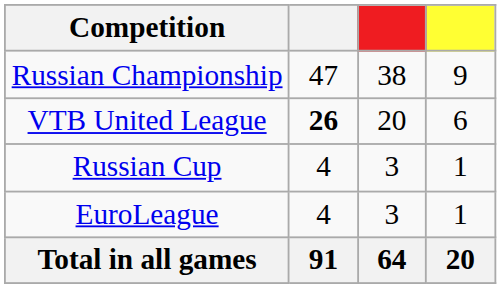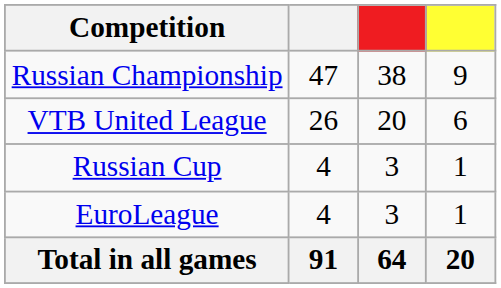(323, 120) bold -> (323, 120) normal
